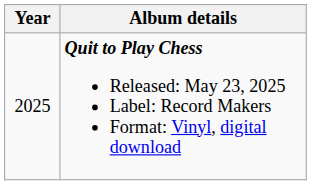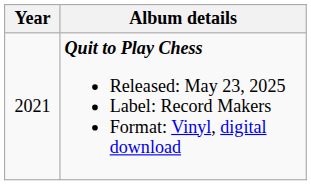(32, 106) 2025 -> (32, 106) 2021
